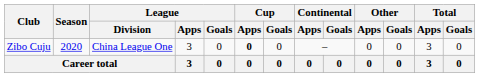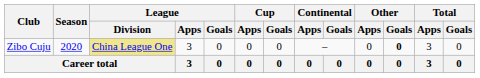(132, 47) no background -> (132, 47) khaki background
(249, 47) bold -> (249, 47) normal
(399, 47) normal -> (399, 47) bold
